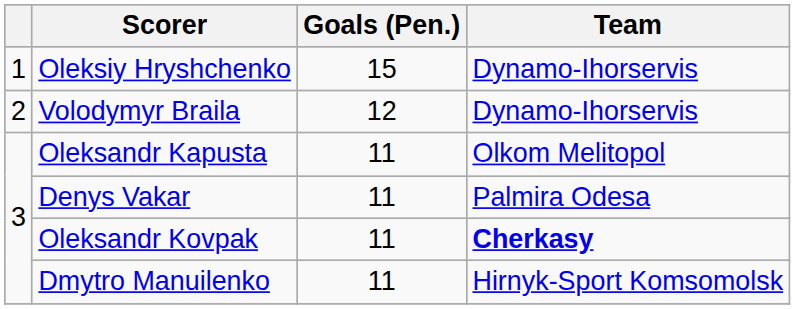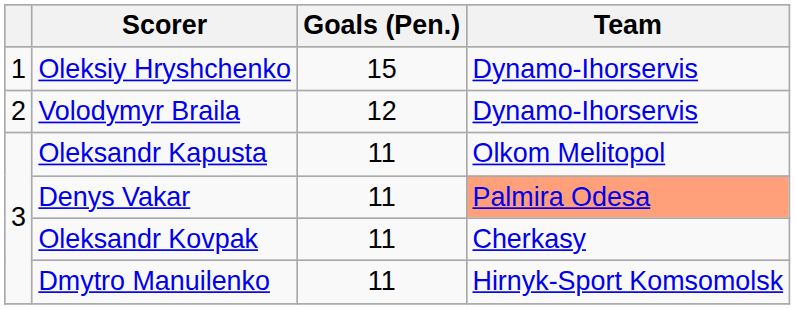(561, 196) no background -> (561, 196) lightsalmon background
(533, 238) bold -> (529, 238) normal
